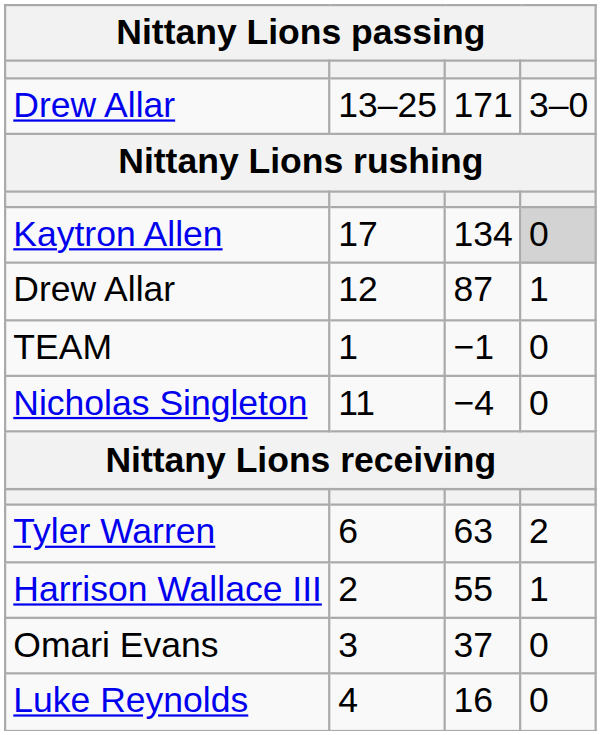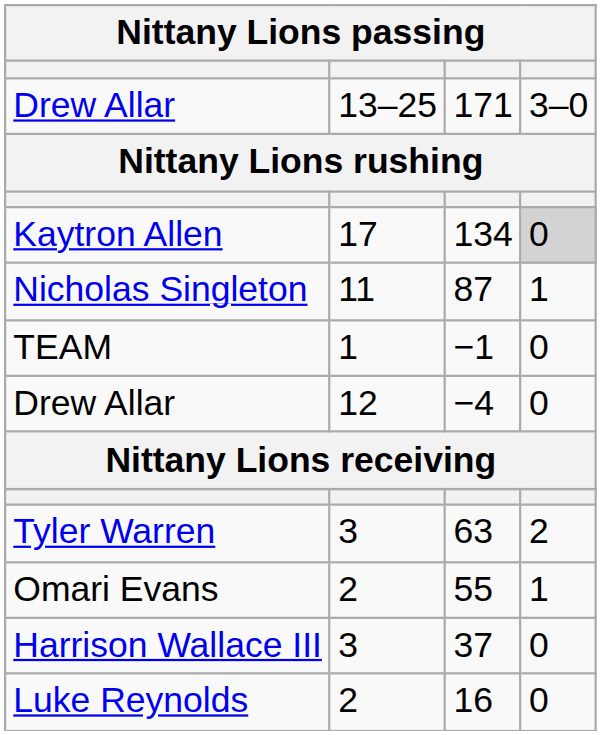(94, 290) Drew Allar -> (160, 290) Nicholas Singleton
(358, 290) 12 -> (357, 290) 11
(160, 403) Nicholas Singleton -> (94, 403) Drew Allar
(357, 403) 11 -> (358, 403) 12
(348, 532) 6 -> (348, 532) 3
(168, 588) Harrison Wallace III -> (116, 588) Omari Evans
(116, 645) Omari Evans -> (168, 645) Harrison Wallace III
(348, 701) 4 -> (348, 701) 2
